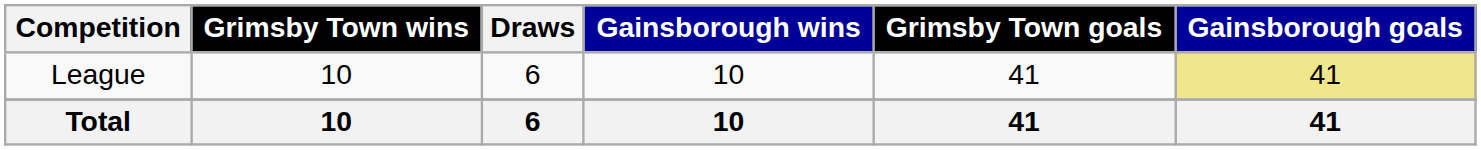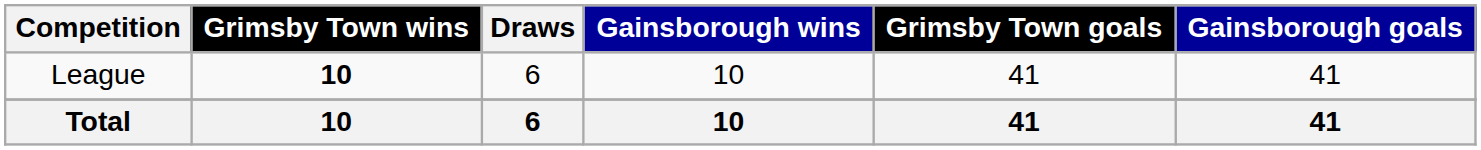(336, 75) normal -> (336, 75) bold
(1325, 75) khaki background -> (1325, 75) no background
